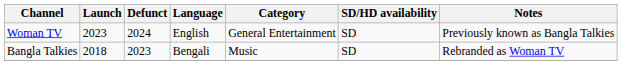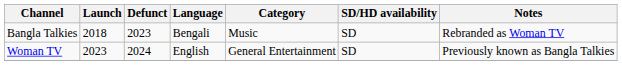rows swapped: (42, 51) <-> (35, 32)
